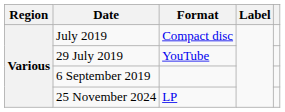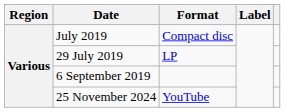(186, 55) YouTube -> (170, 55) LP
(170, 96) LP -> (186, 96) YouTube
